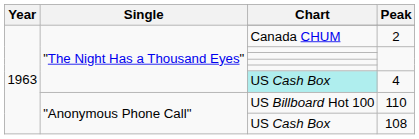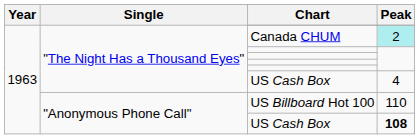(396, 36) no background -> (396, 36) paleturquoise background
(290, 81) paleturquoise background -> (290, 81) no background
(396, 123) normal -> (396, 123) bold
